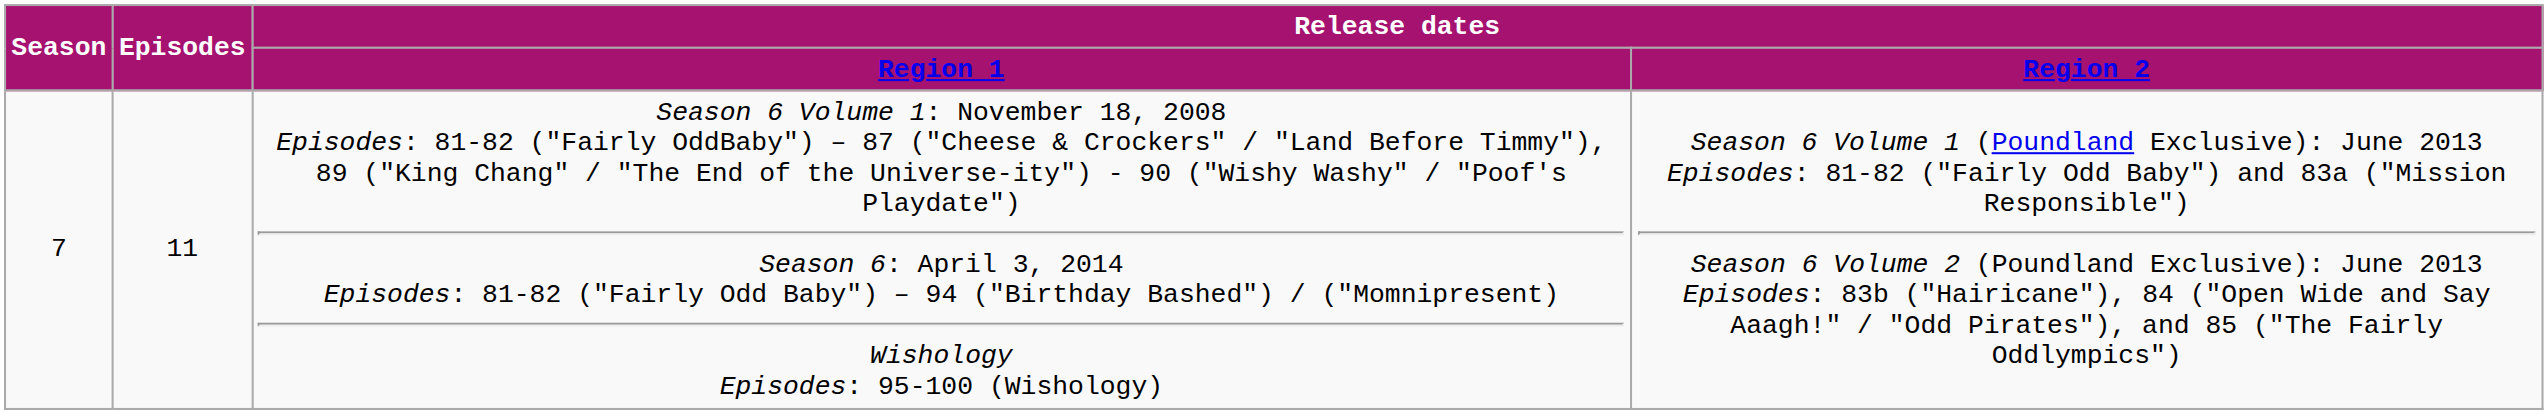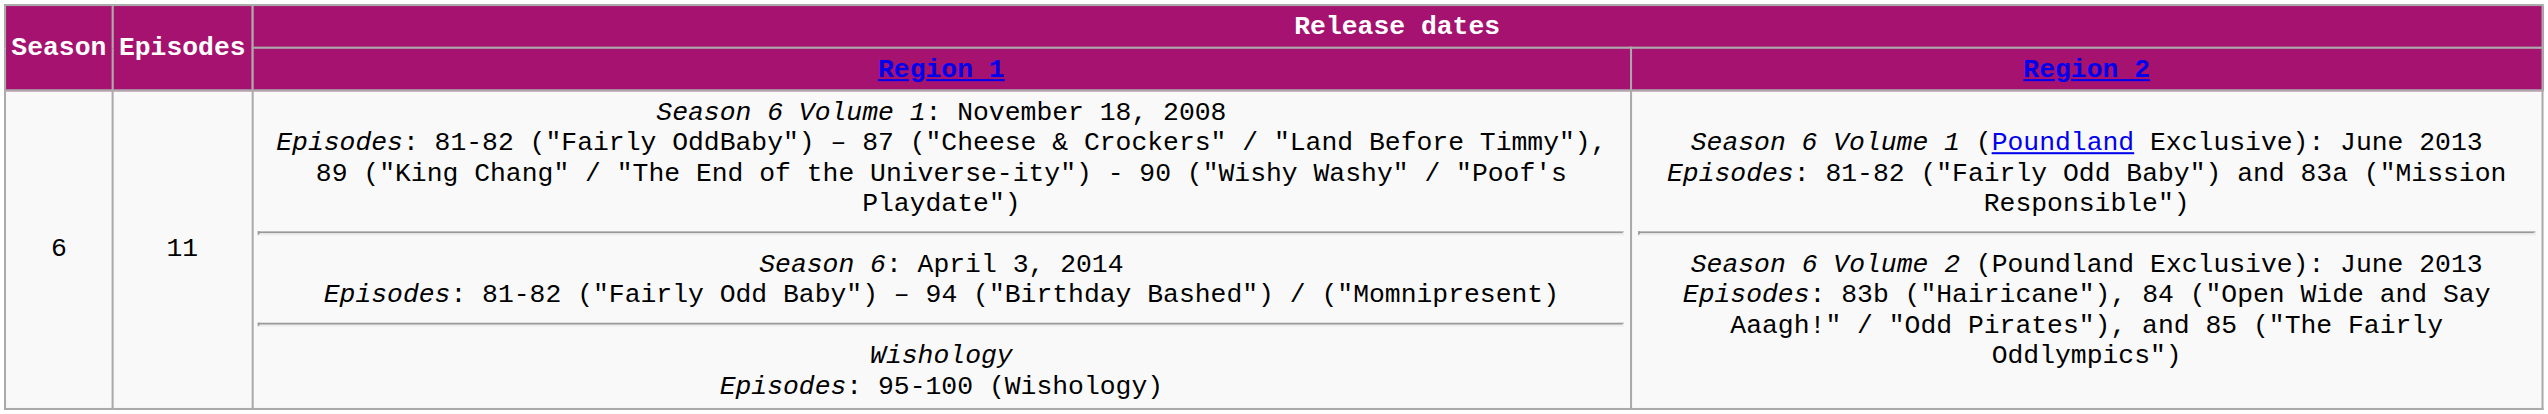(59, 250) 7 -> (59, 250) 6
